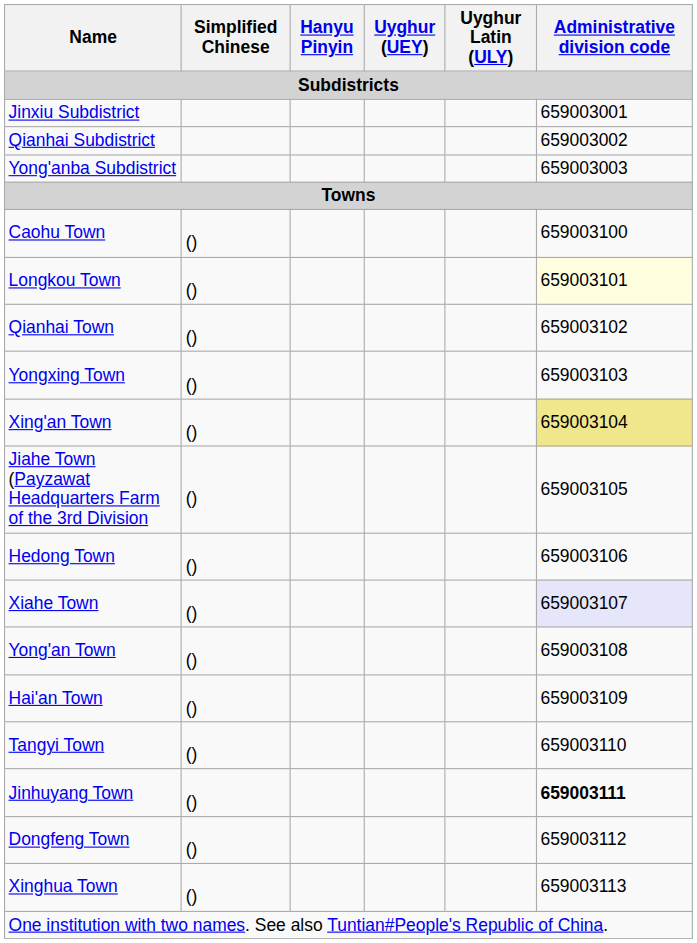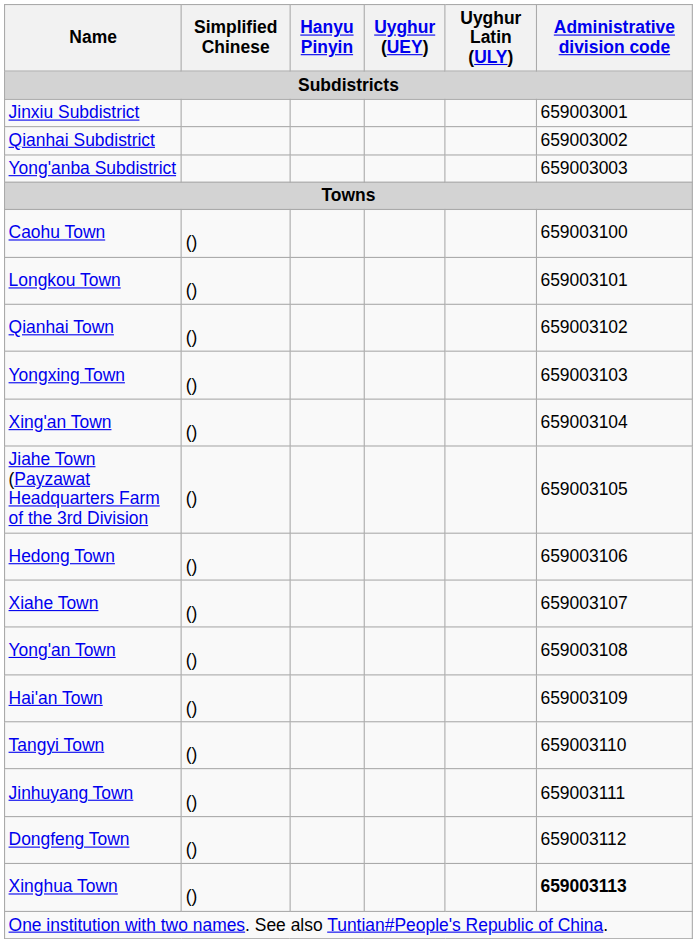(584, 280) lightyellow background -> (584, 280) no background
(584, 422) khaki background -> (584, 422) no background
(584, 603) lavender background -> (584, 603) no background
(583, 792) bold -> (583, 792) normal
(583, 887) normal -> (584, 887) bold
